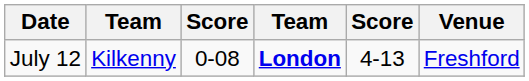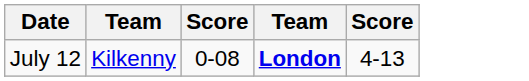- column: (472, 22)
